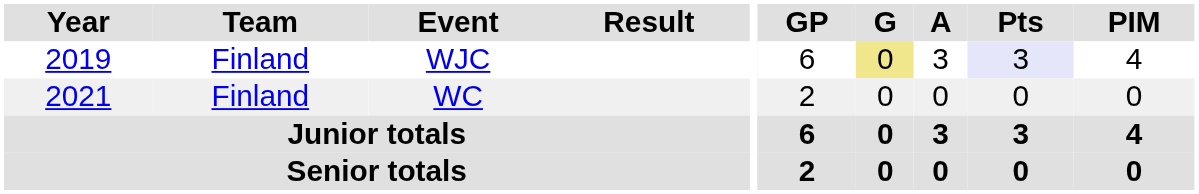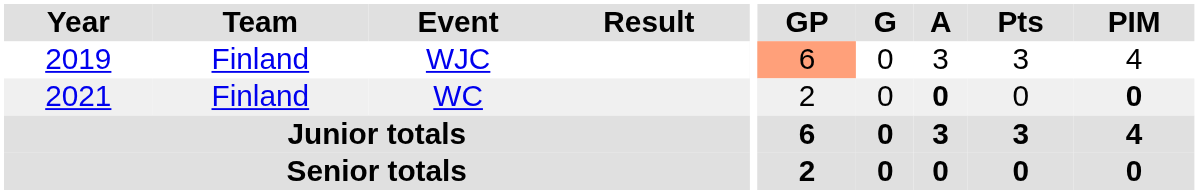(807, 59) no background -> (807, 59) lightsalmon background
(885, 59) khaki background -> (885, 59) no background
(1021, 59) lavender background -> (1021, 59) no background
(941, 96) normal -> (941, 96) bold
(1134, 96) normal -> (1134, 96) bold
